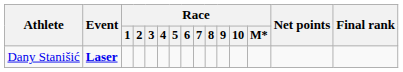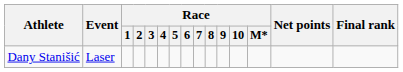(102, 57) bold -> (100, 57) normal
